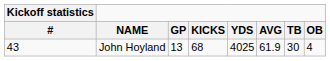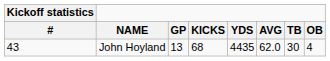(242, 47) 4025 -> (242, 47) 4435
(270, 47) 61.9 -> (270, 47) 62.0
